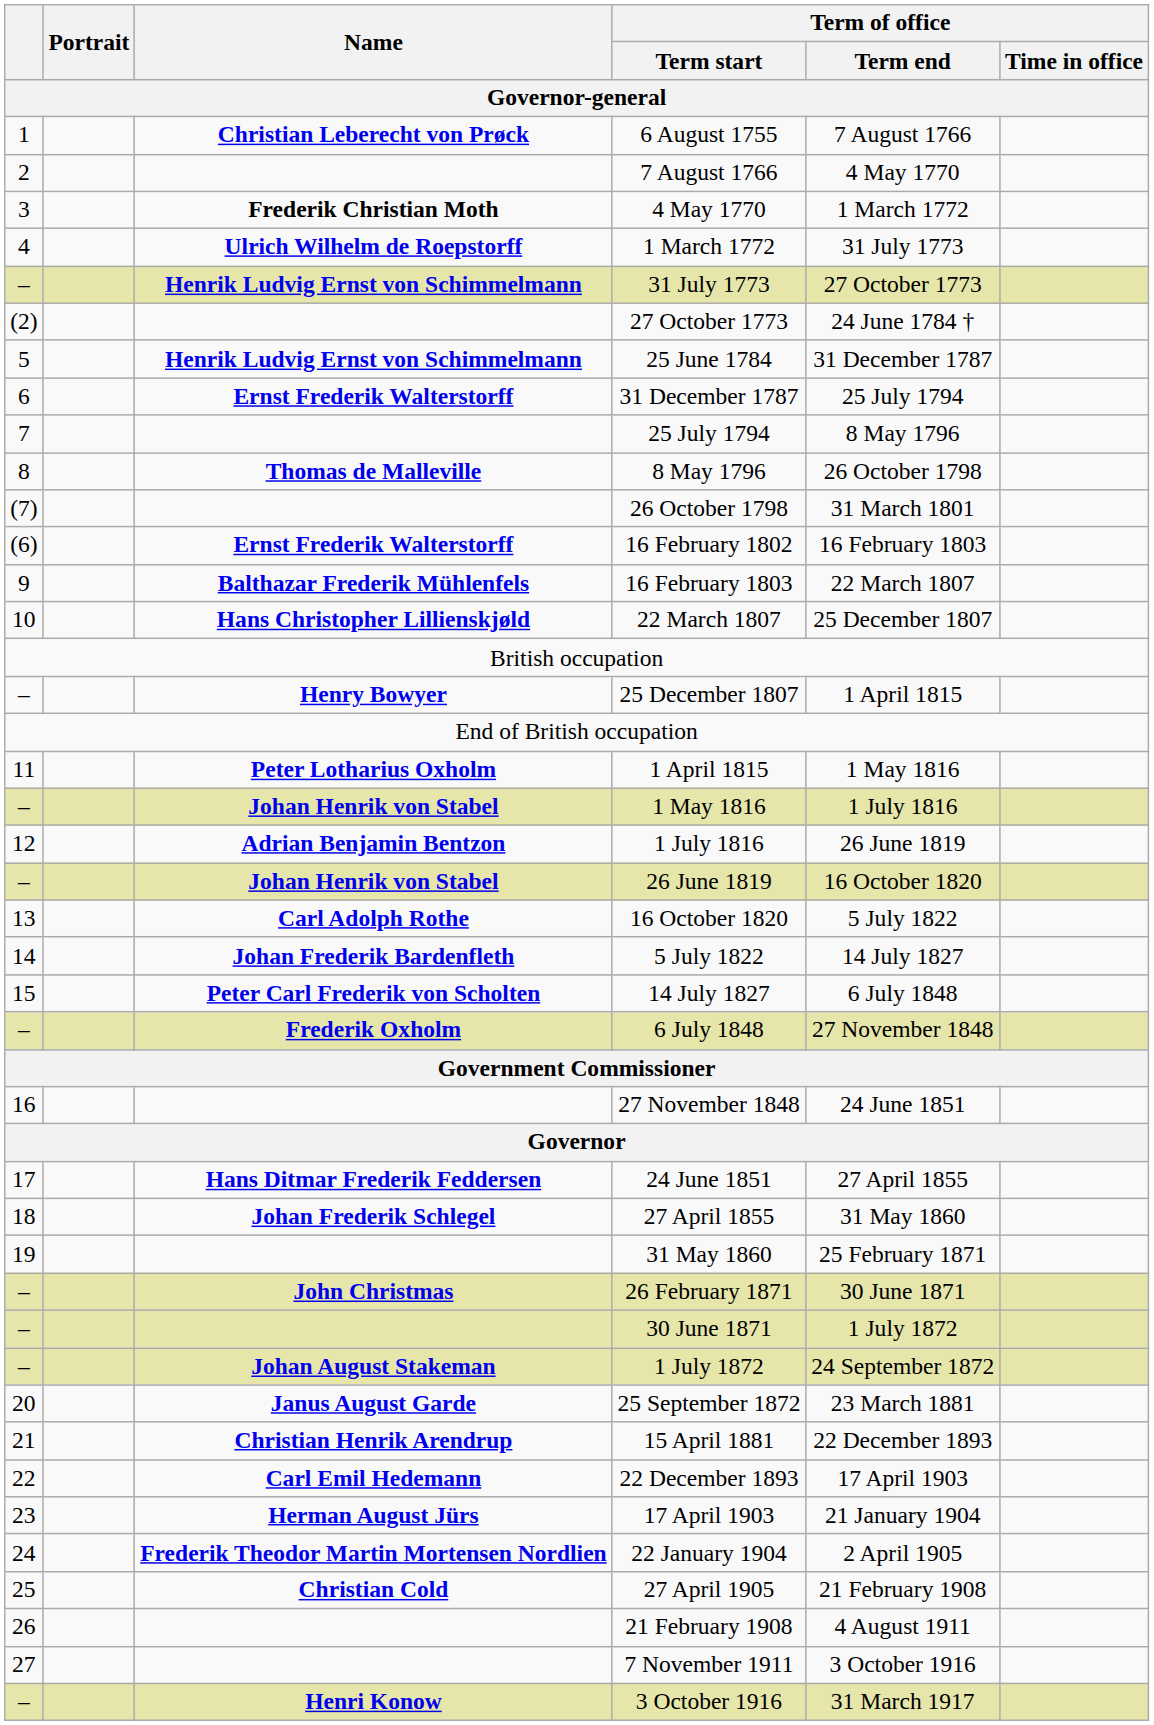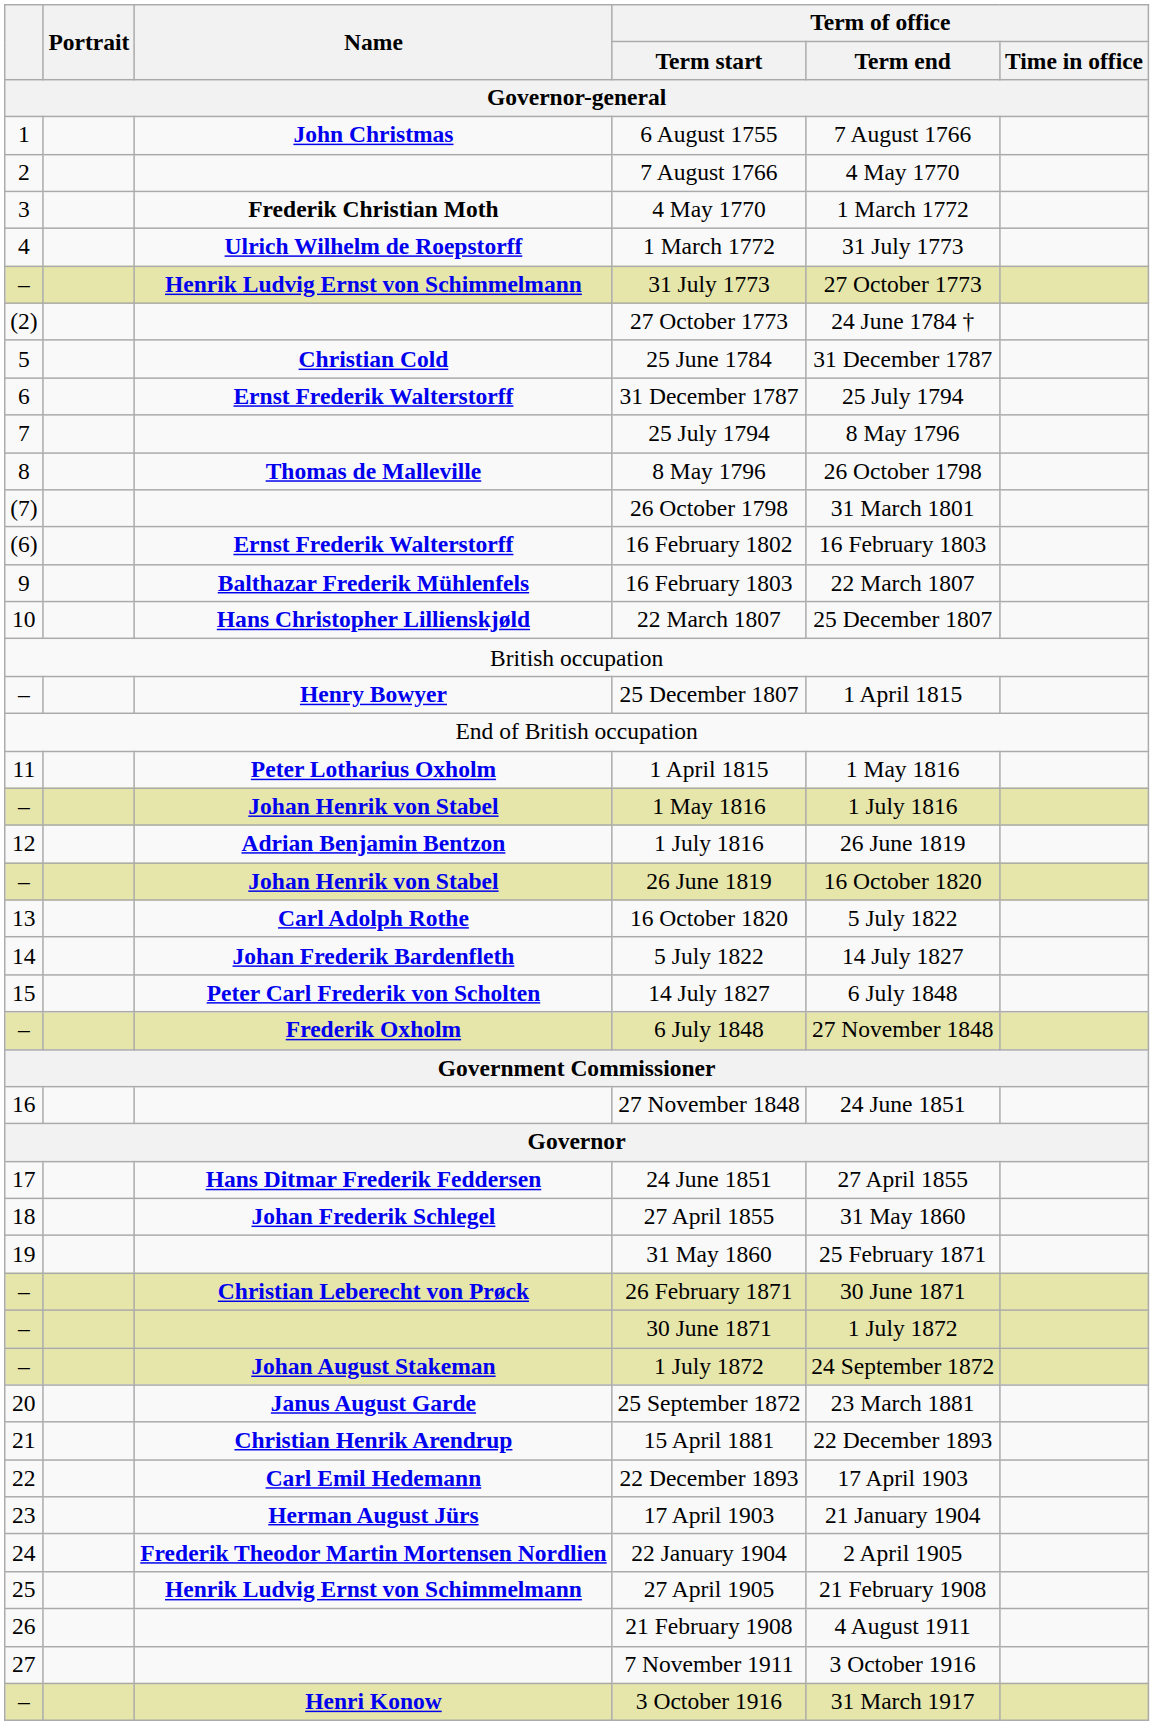(373, 135) Christian Leberecht von Prøck -> (373, 135) John Christmas
(373, 358) Henrik Ludvig Ernst von Schimmelmann -> (373, 358) Christian Cold
(373, 1291) John Christmas -> (373, 1291) Christian Leberecht von Prøck
(373, 1589) Christian Cold -> (373, 1589) Henrik Ludvig Ernst von Schimmelmann
